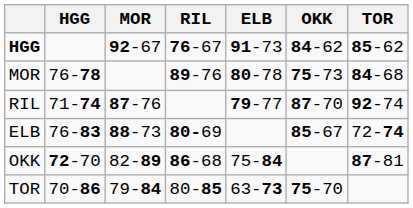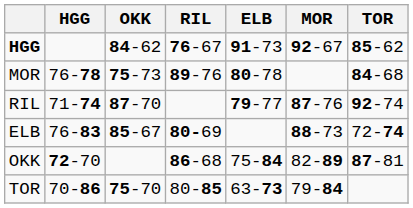columns swapped: (135, 19) <-> (317, 19)
